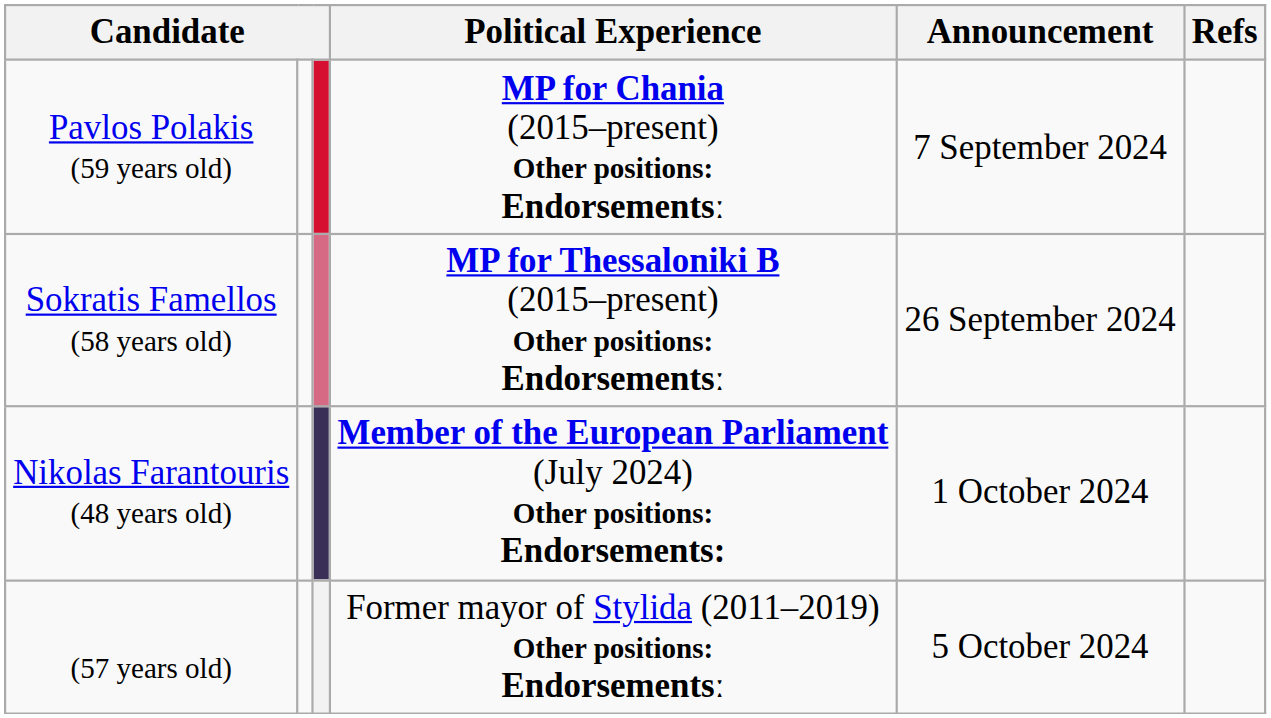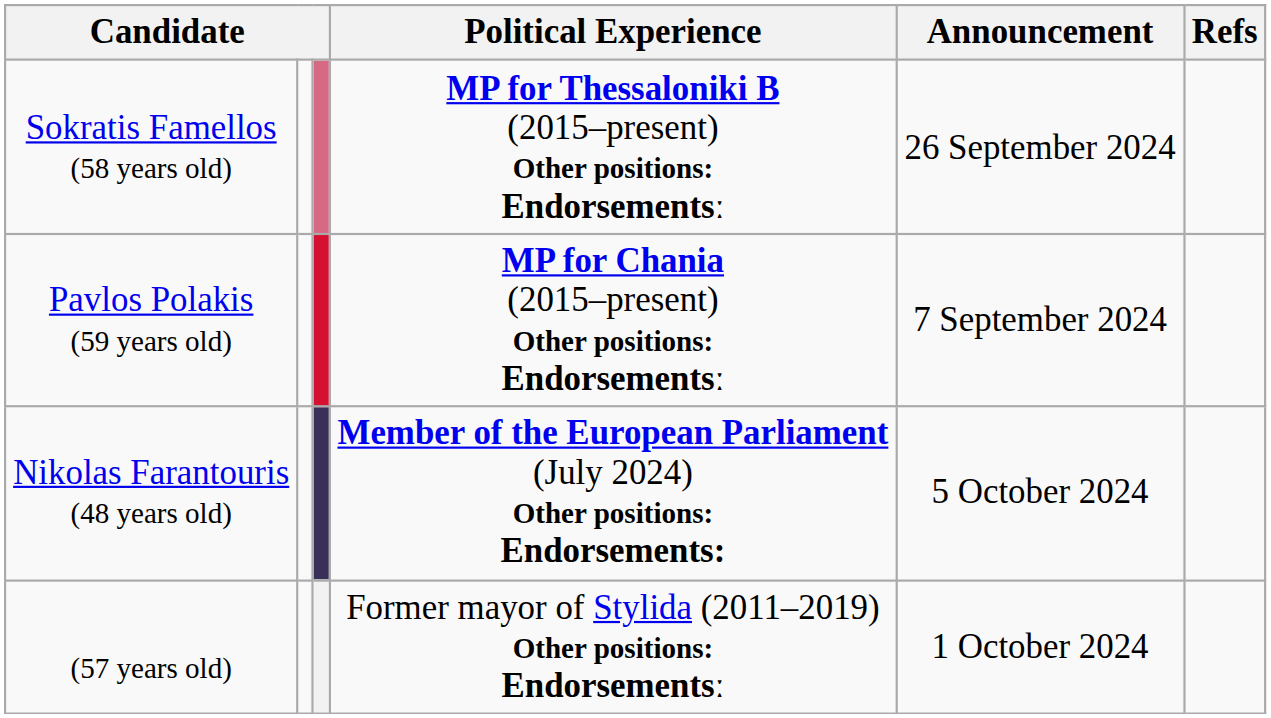rows swapped: (151, 146) <-> (151, 319)
(1040, 492) 1 October 2024 -> (1040, 492) 5 October 2024
(1040, 645) 5 October 2024 -> (1040, 645) 1 October 2024
